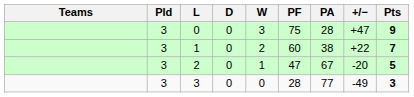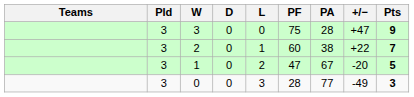columns swapped: (262, 13) <-> (196, 13)
